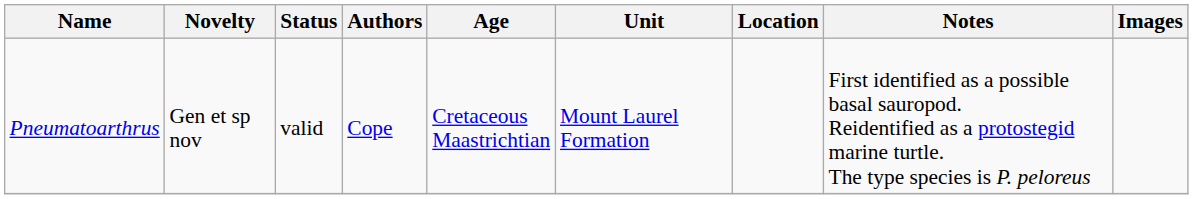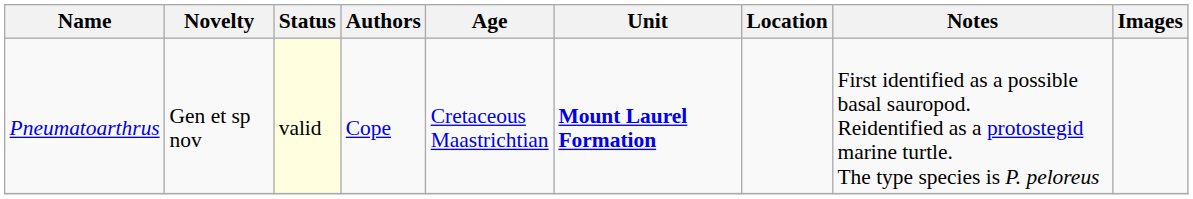(302, 127) no background -> (300, 127) lightyellow background
(619, 127) normal -> (623, 127) bold
